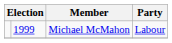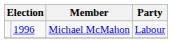(24, 29) 1999 -> (24, 29) 1996
